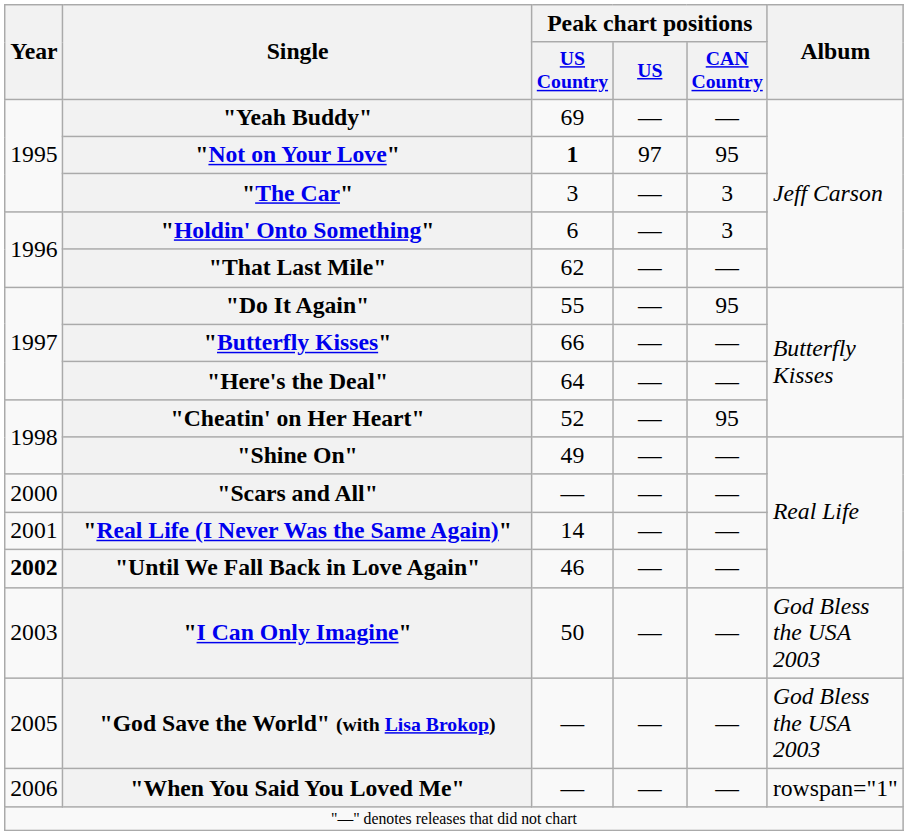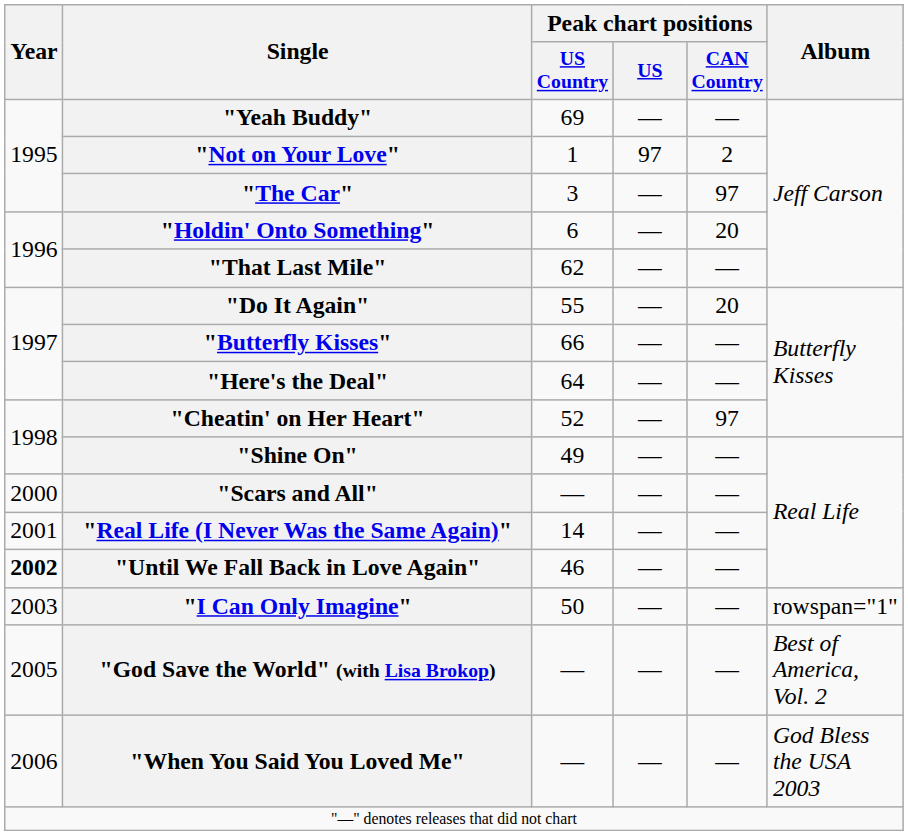(572, 155) bold -> (572, 155) normal
(727, 155) 95 -> (727, 155) 2
(727, 192) 3 -> (727, 192) 97
(727, 230) 3 -> (727, 230) 20
(727, 305) 95 -> (727, 305) 20
(727, 417) 95 -> (727, 417) 97
(821, 632) God Bless the USA 2003 -> (835, 605) rowspan="1"
(821, 723) God Bless the USA 2003 -> (816, 669) Best of America, Vol. 2
(835, 787) rowspan="1" -> (821, 760) God Bless the USA 2003
